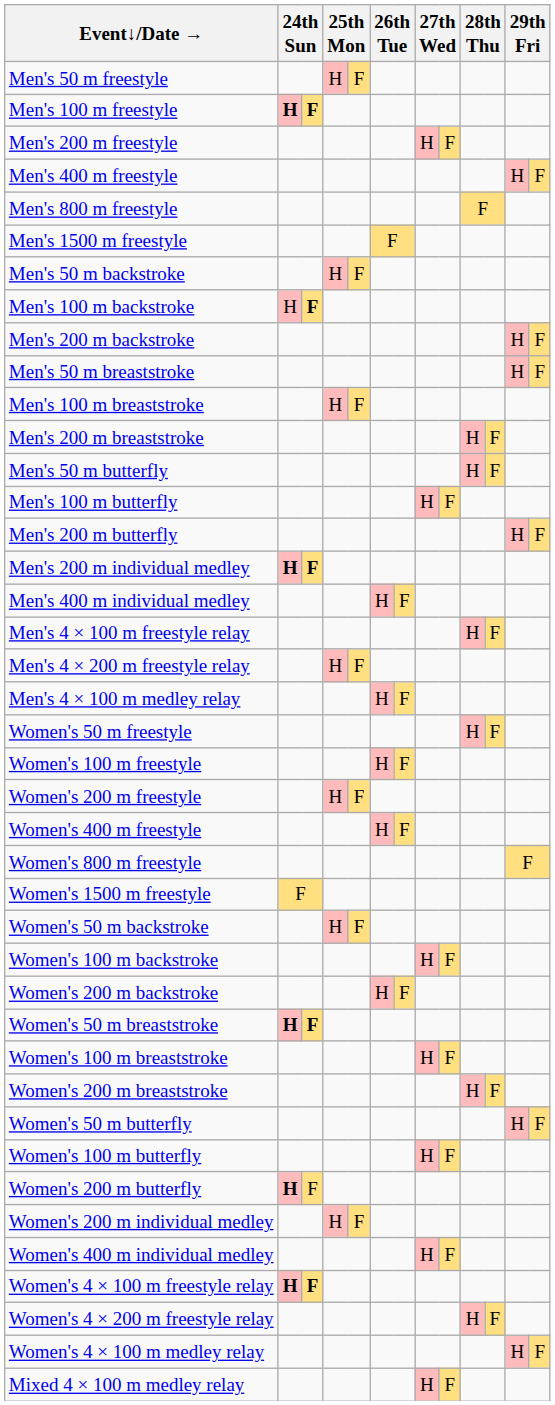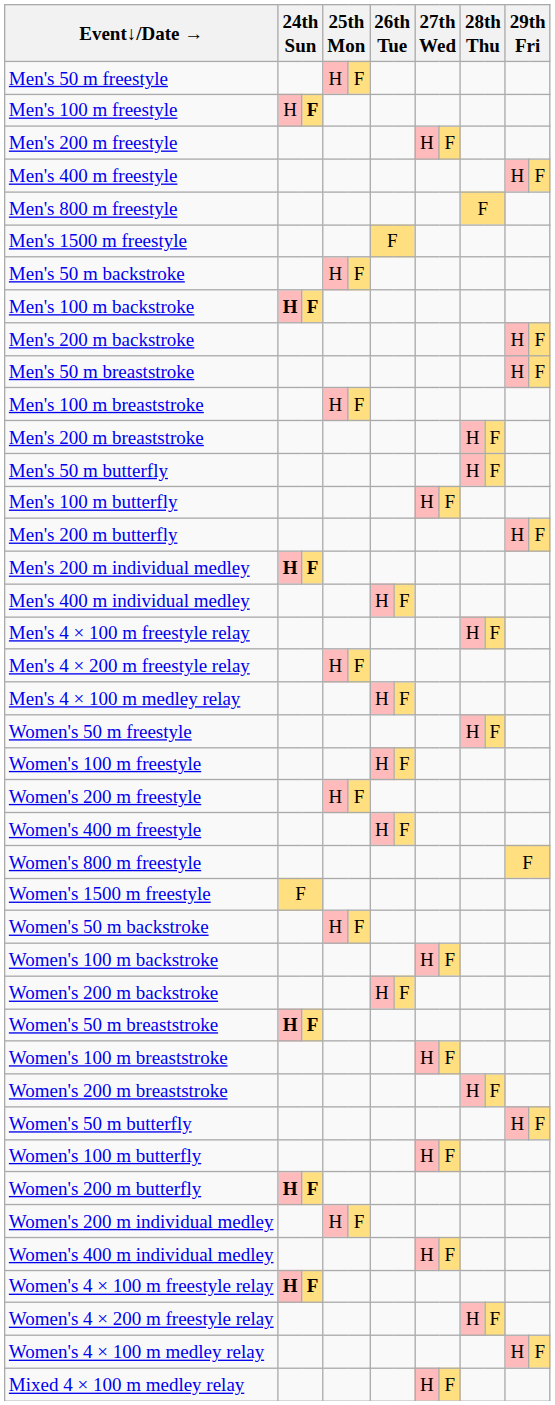(290, 110) bold -> (290, 110) normal
(290, 306) normal -> (290, 306) bold
(312, 1188) normal -> (312, 1188) bold
